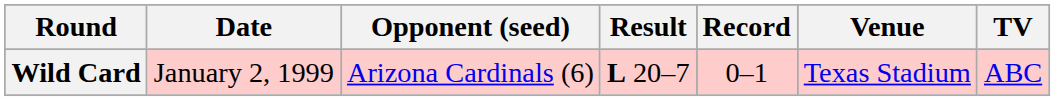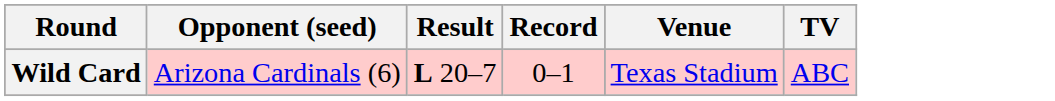- column: (244, 26)
